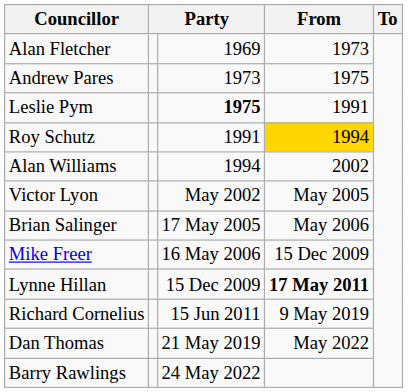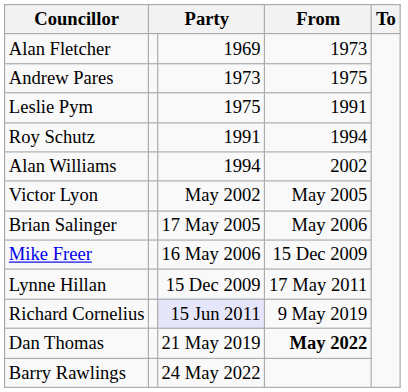(242, 107) bold -> (242, 107) normal
(351, 136) gold background -> (349, 136) no background
(319, 284) bold -> (318, 284) normal
(215, 313) no background -> (215, 313) lavender background
(331, 343) normal -> (328, 343) bold
